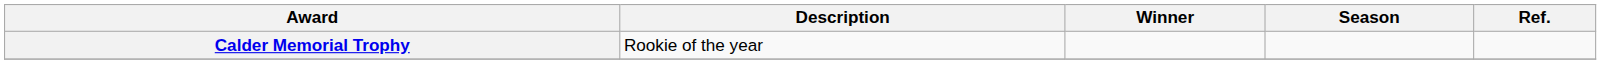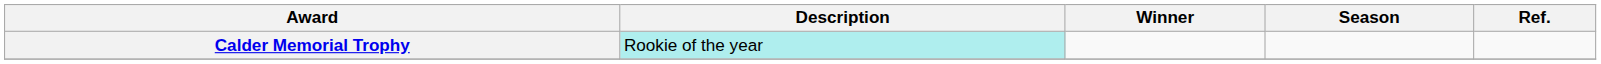(693, 45) no background -> (693, 45) paleturquoise background
